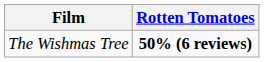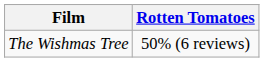(195, 43) bold -> (195, 43) normal
